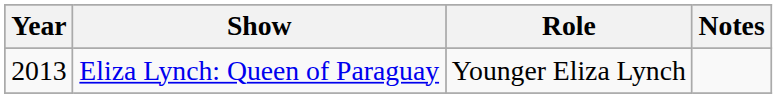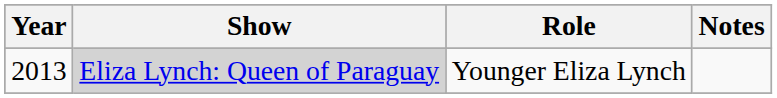(259, 70) no background -> (259, 70) lightgrey background
